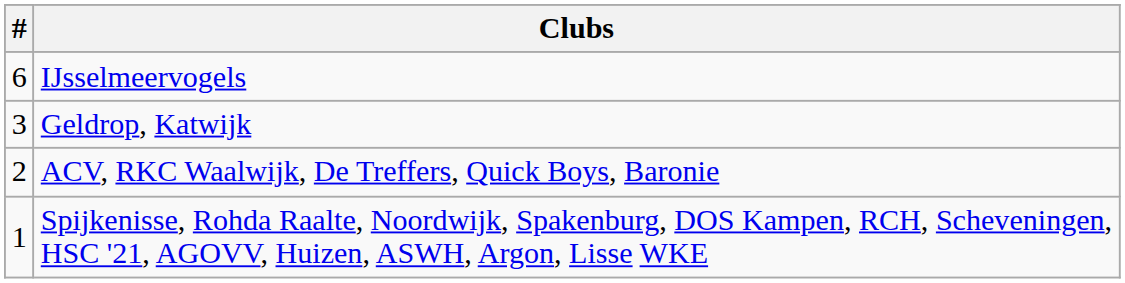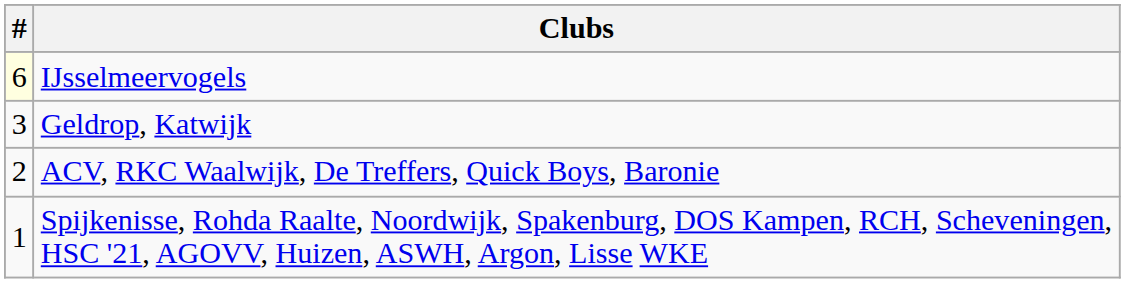(19, 76) no background -> (19, 76) lightyellow background
